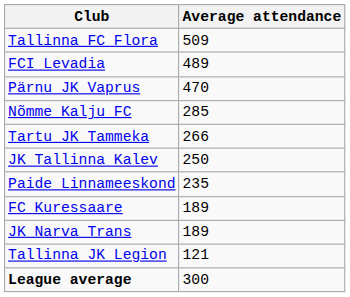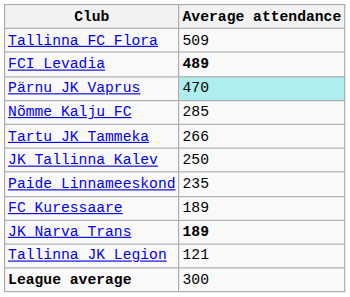(196, 64) normal -> (196, 64) bold
(196, 88) no background -> (196, 88) paleturquoise background
(196, 232) normal -> (196, 232) bold
